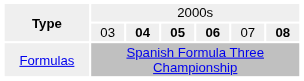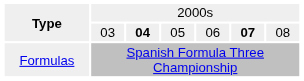(178, 32) bold -> (178, 32) normal
(213, 32) bold -> (213, 32) normal
(248, 32) normal -> (248, 32) bold
(283, 32) bold -> (283, 32) normal
